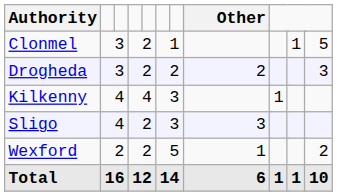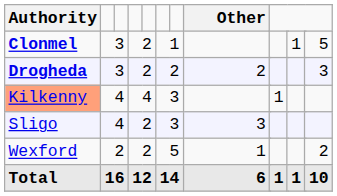(43, 45) normal -> (43, 45) bold
(48, 71) normal -> (48, 71) bold
(48, 98) no background -> (48, 98) lightsalmon background
